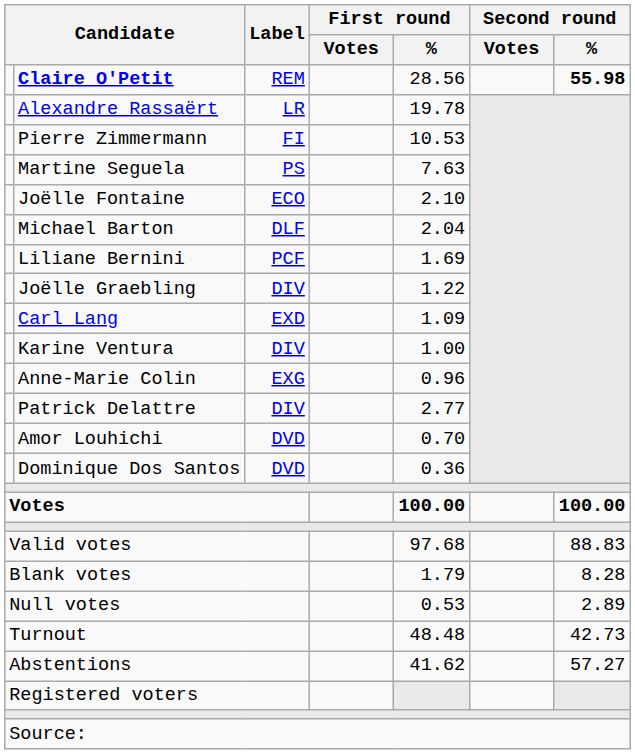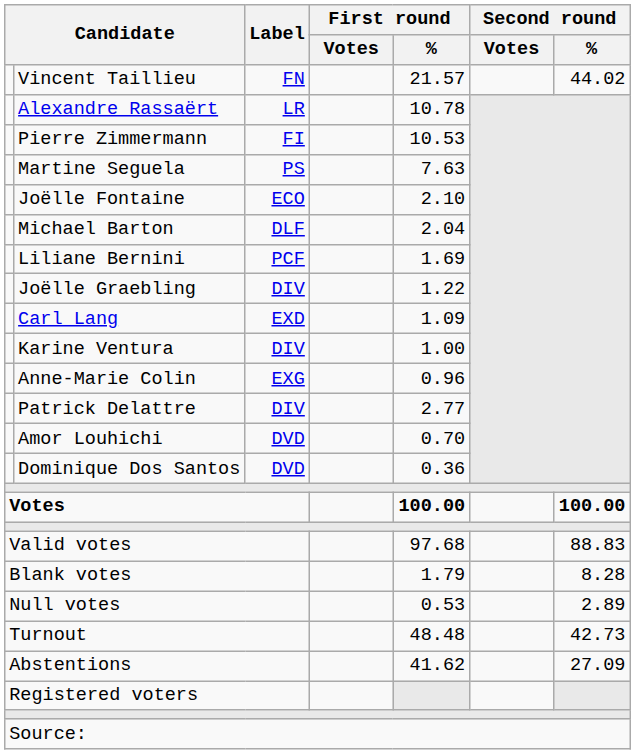- row: (96, 80)
+ row: (107, 80)
(437, 110) 19.78 -> (437, 110) 10.78
(598, 666) 57.27 -> (598, 666) 27.09
